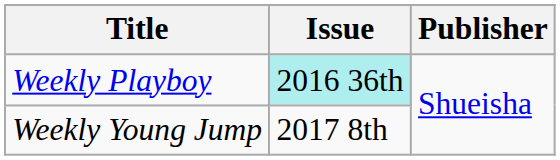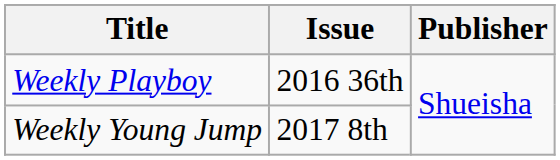(340, 79) paleturquoise background -> (340, 79) no background
